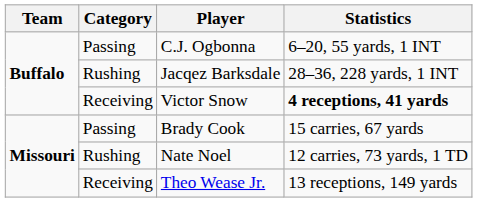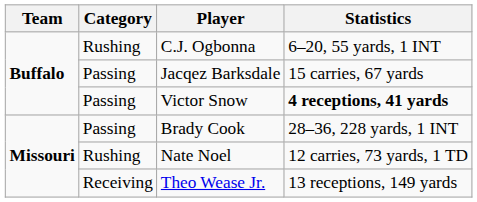(109, 45) Passing -> (112, 45) Rushing
(112, 73) Rushing -> (109, 73) Passing
(373, 73) 28–36, 228 yards, 1 INT -> (356, 73) 15 carries, 67 yards
(118, 100) Receiving -> (109, 100) Passing
(356, 128) 15 carries, 67 yards -> (373, 128) 28–36, 228 yards, 1 INT
